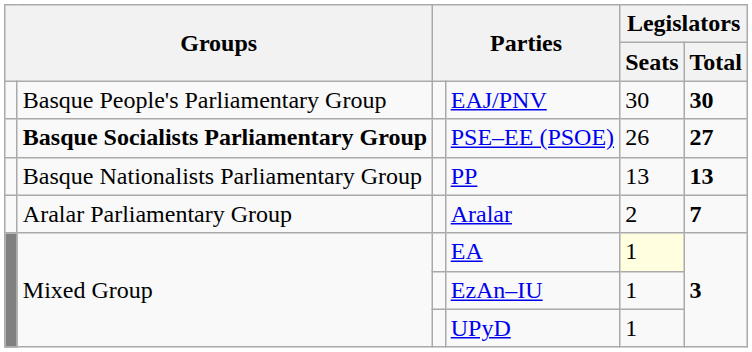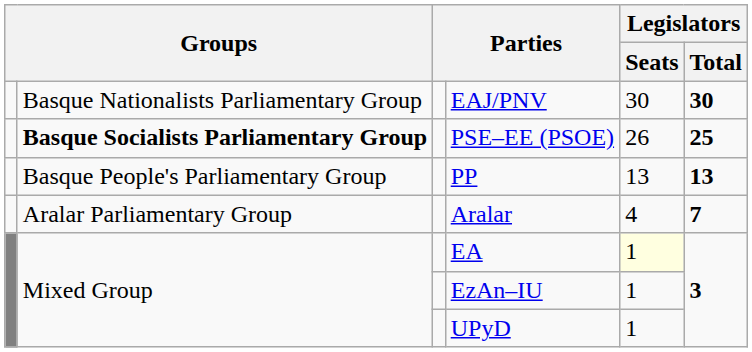(205, 99) Basque People's Parliamentary Group -> (222, 99) Basque Nationalists Parliamentary Group
(702, 137) 27 -> (702, 137) 25
(222, 175) Basque Nationalists Parliamentary Group -> (205, 175) Basque People's Parliamentary Group
(631, 213) 2 -> (631, 213) 4
